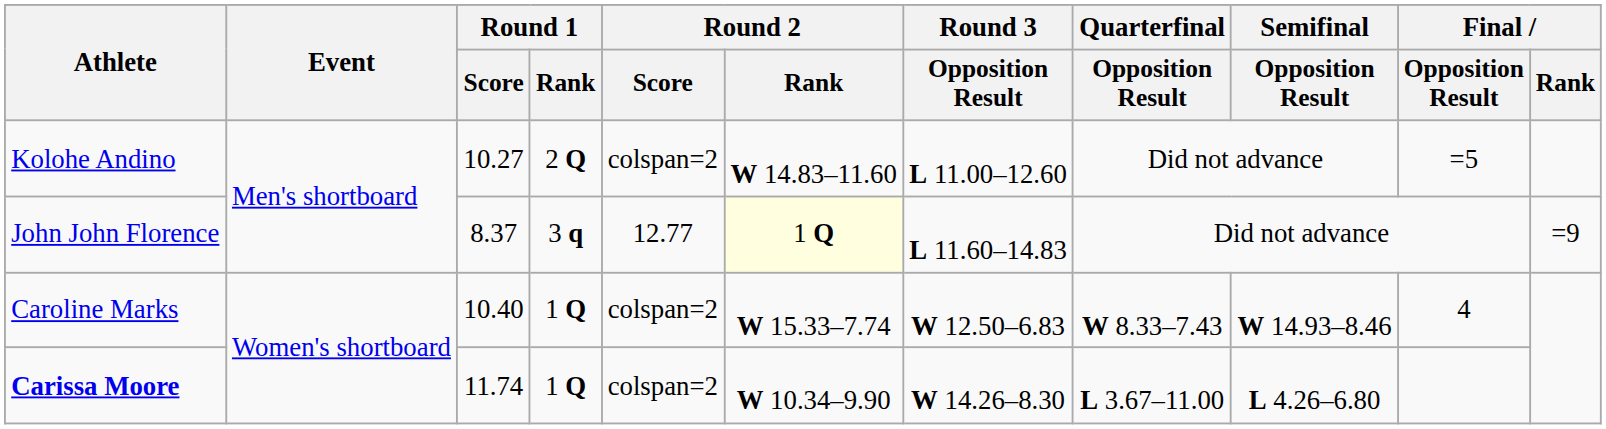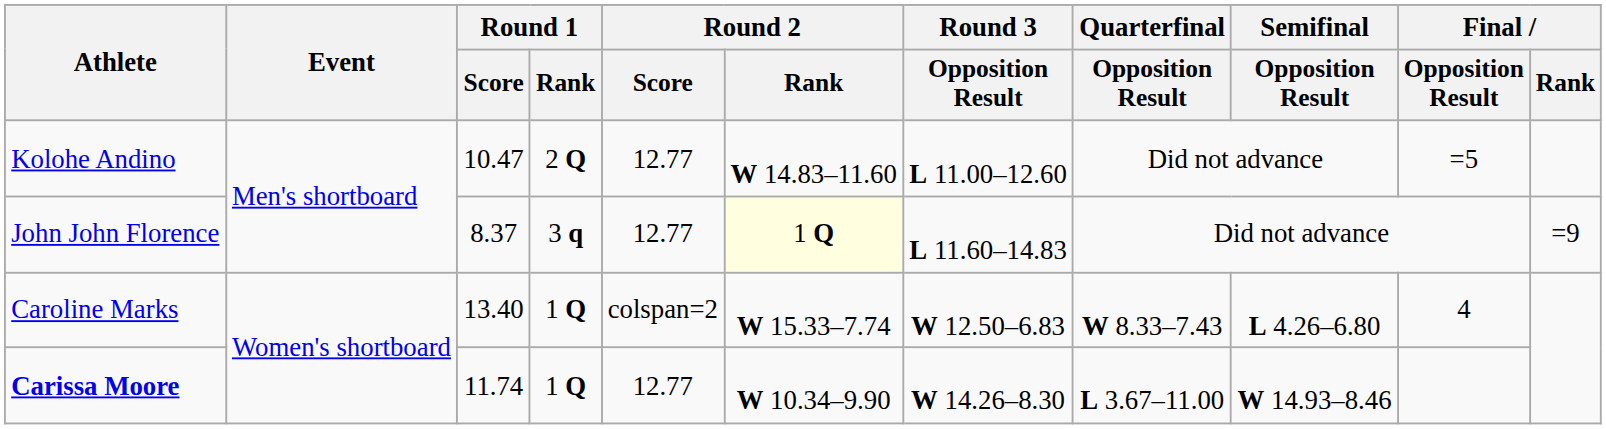(494, 158) 10.27 -> (494, 158) 10.47
(663, 158) colspan=2 -> (663, 158) 12.77
(494, 310) 10.40 -> (494, 310) 13.40
(1315, 325) W 14.93–8.46 -> (1315, 325) L 4.26–6.80
(663, 385) colspan=2 -> (663, 385) 12.77
(1315, 401) L 4.26–6.80 -> (1315, 401) W 14.93–8.46
